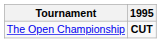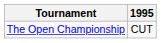(142, 30) bold -> (142, 30) normal
